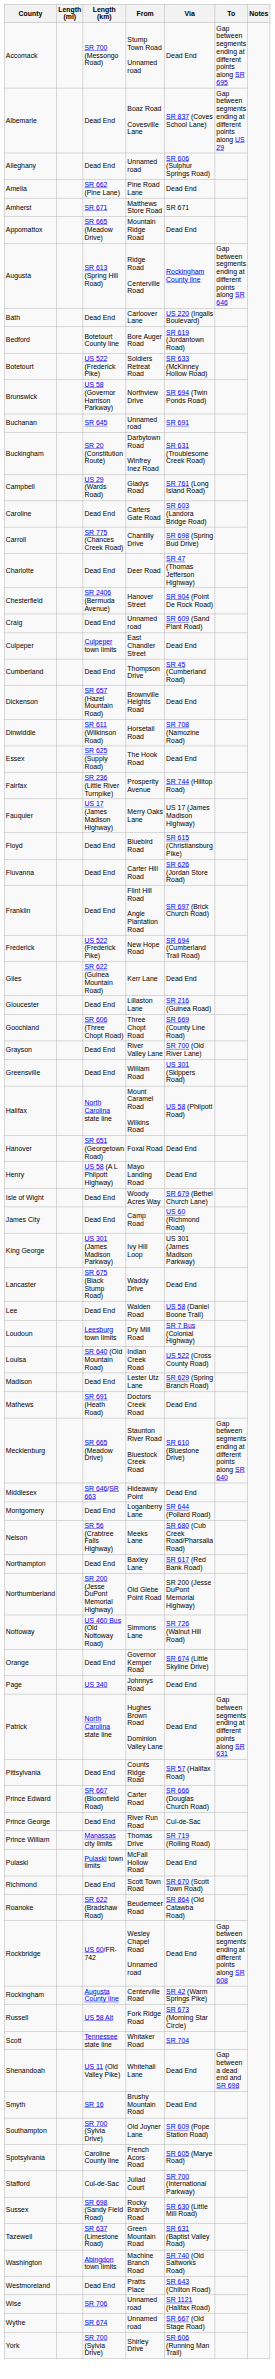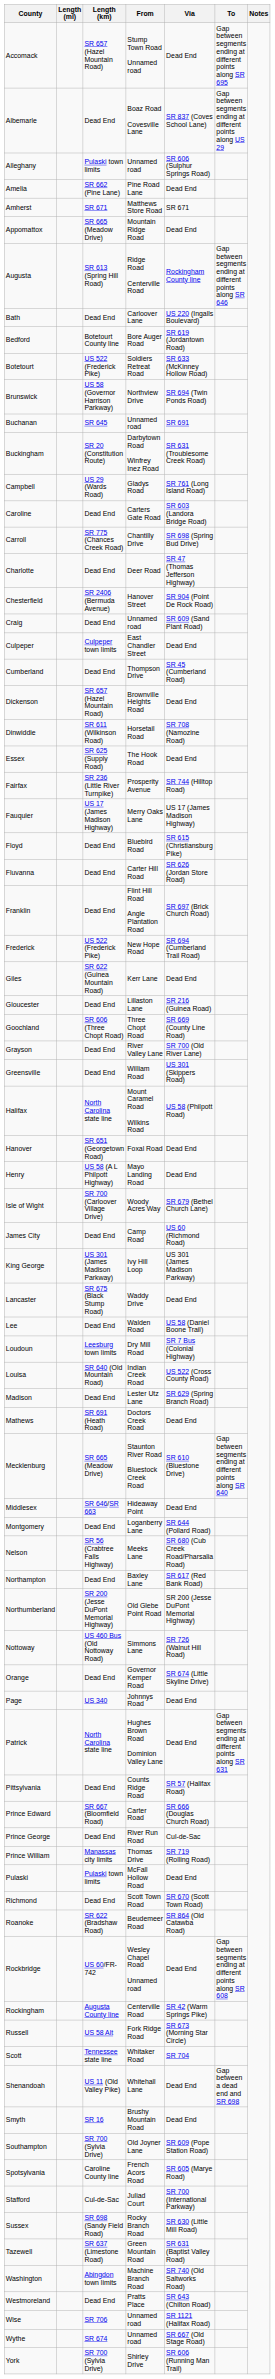(101, 55) SR 700 (Messongo Road) -> (99, 55) SR 657 (Hazel Mountain Road)
(100, 166) Dead End -> (104, 166) Pulaski town limits
(100, 1197) Dead End -> (100, 1205) SR 700 (Carloover Village Drive)
